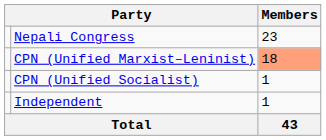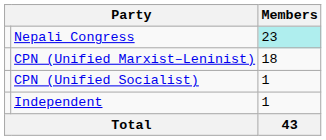(270, 37) no background -> (270, 37) paleturquoise background
(270, 59) lightsalmon background -> (270, 59) no background
